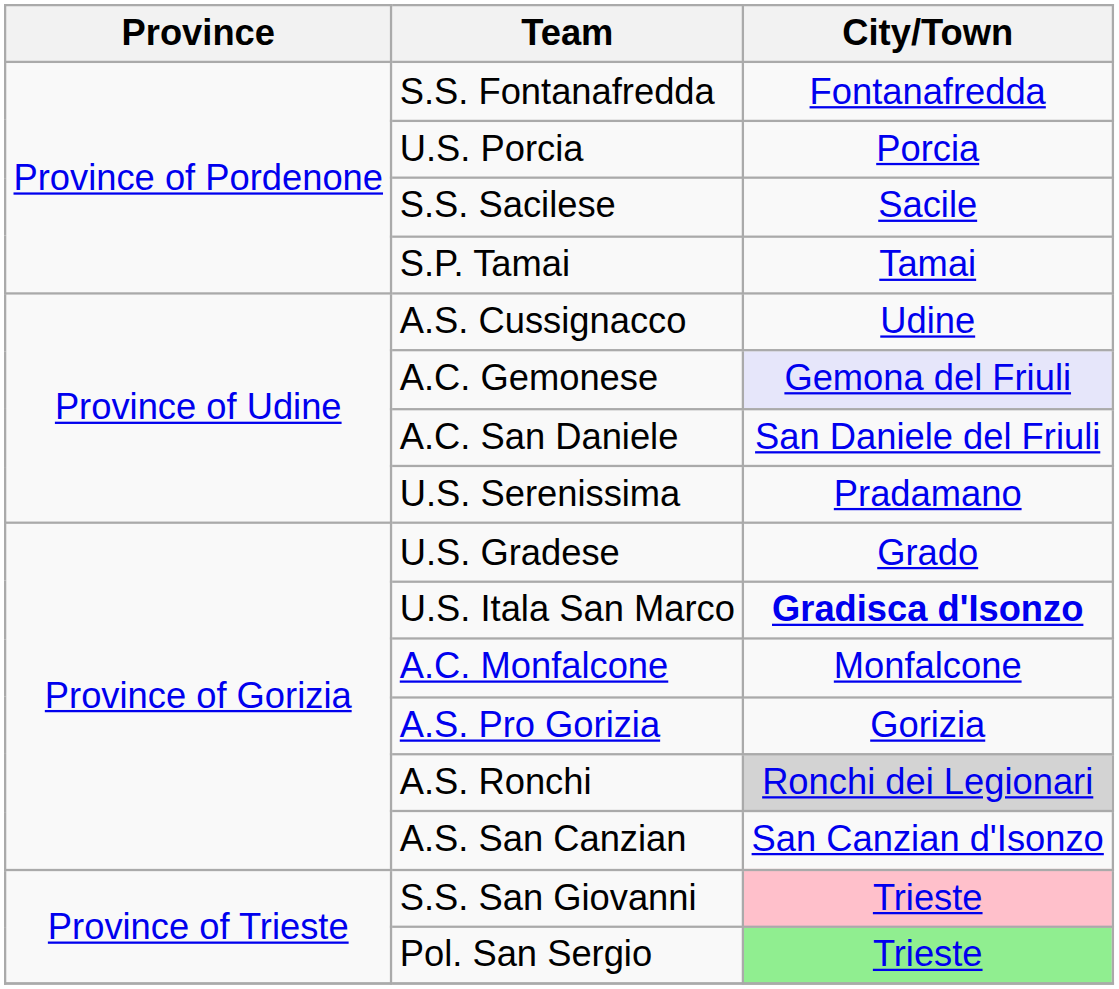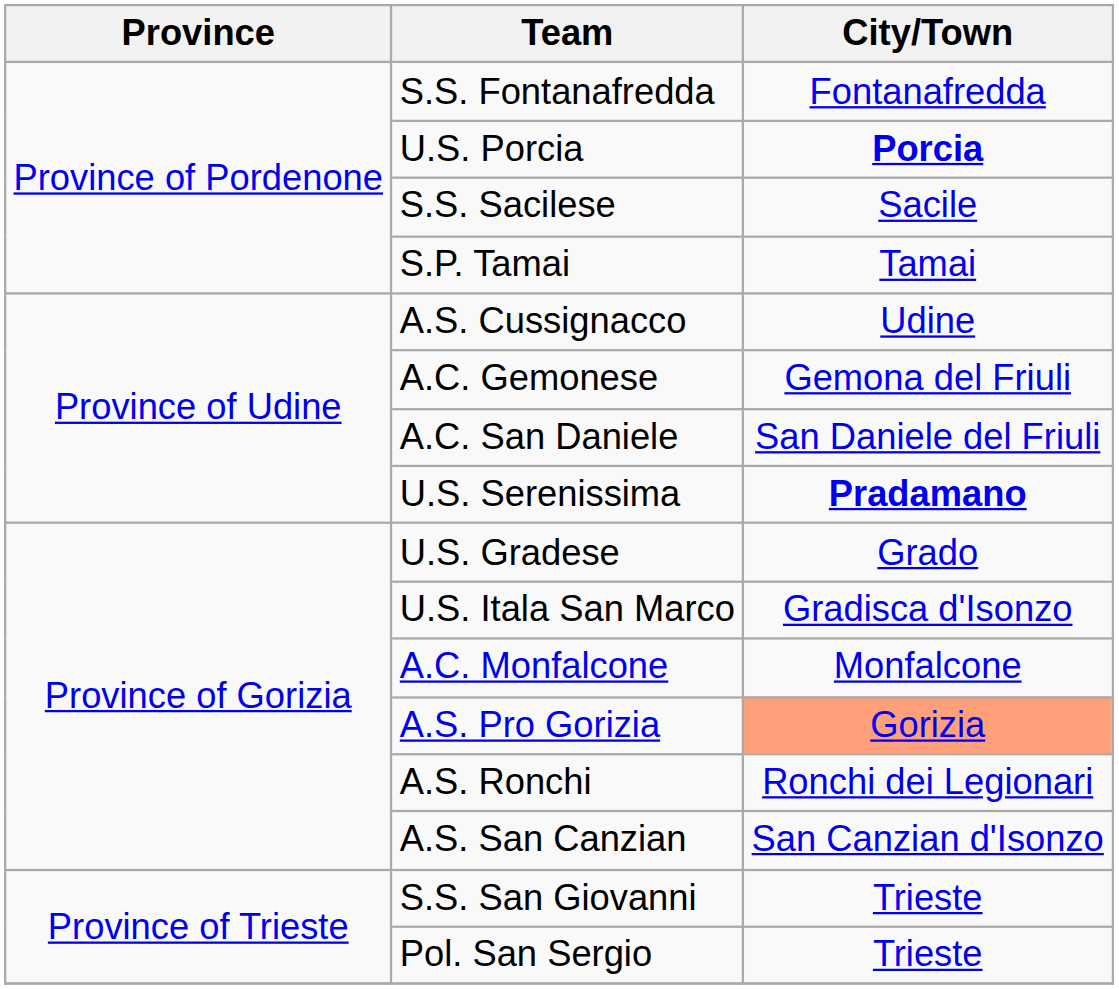(928, 148) normal -> (928, 148) bold
(928, 378) lavender background -> (928, 378) no background
(928, 494) normal -> (928, 494) bold
(928, 609) bold -> (928, 609) normal
(928, 724) no background -> (928, 724) lightsalmon background
(928, 782) lightgrey background -> (928, 782) no background
(928, 897) pink background -> (928, 897) no background
(928, 954) lightgreen background -> (928, 954) no background
